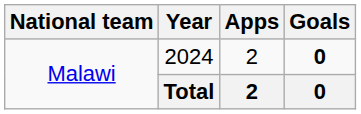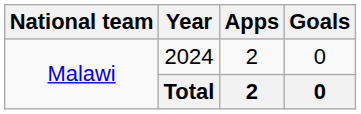(320, 56) bold -> (320, 56) normal
